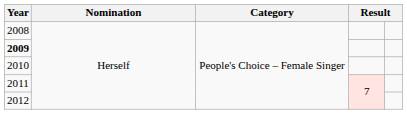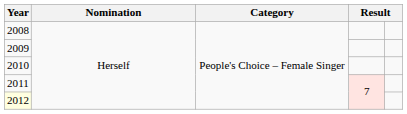(18, 48) bold -> (18, 48) normal
(18, 100) no background -> (18, 100) lightyellow background
